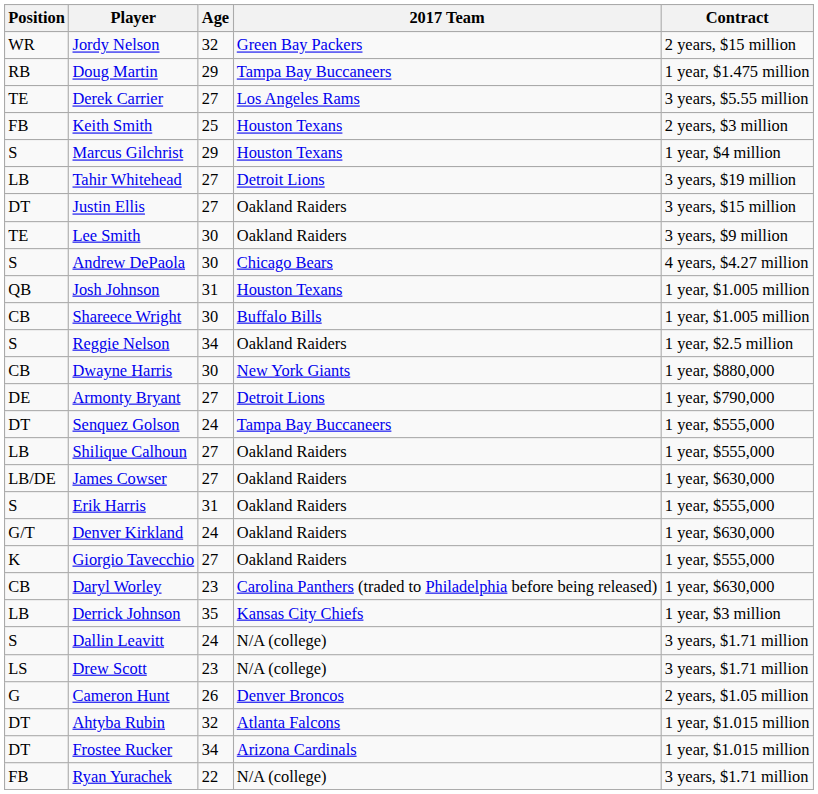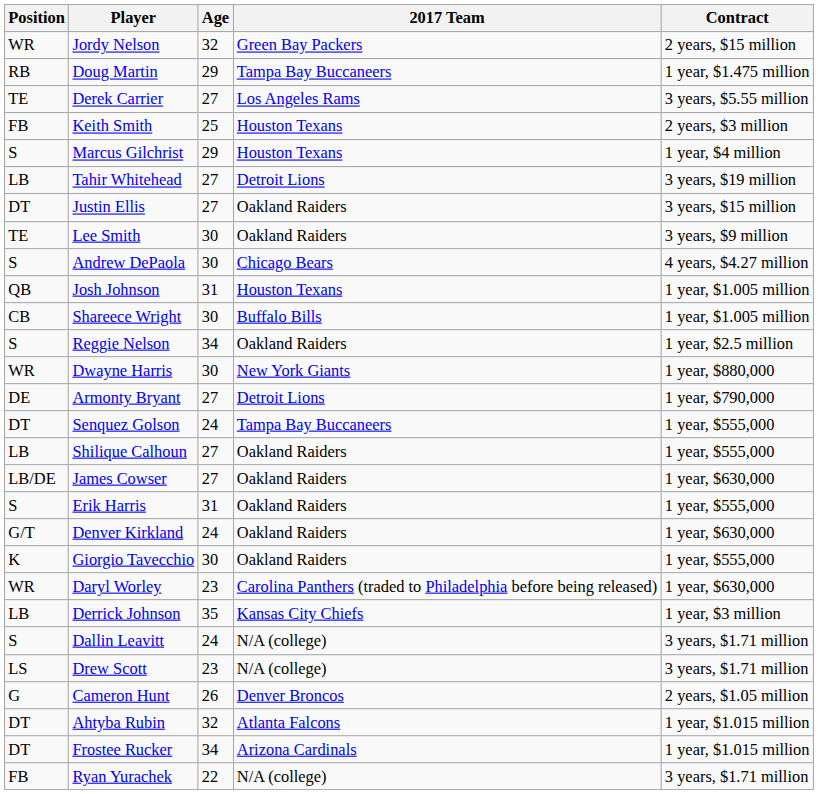(19, 370) CB -> (22, 370) WR
(210, 559) 27 -> (210, 559) 30
(19, 586) CB -> (22, 586) WR
